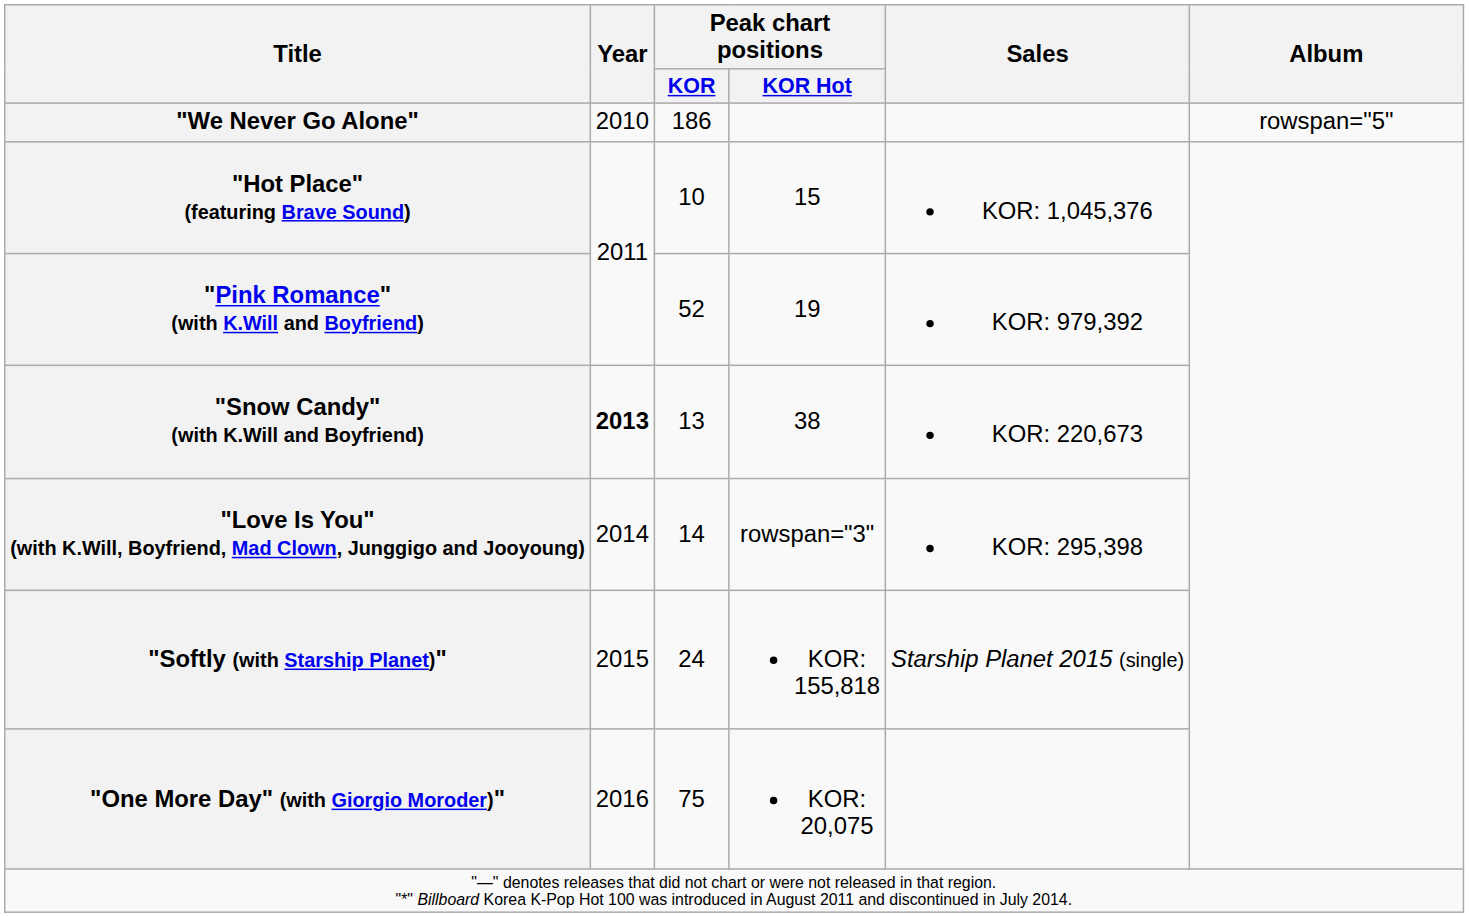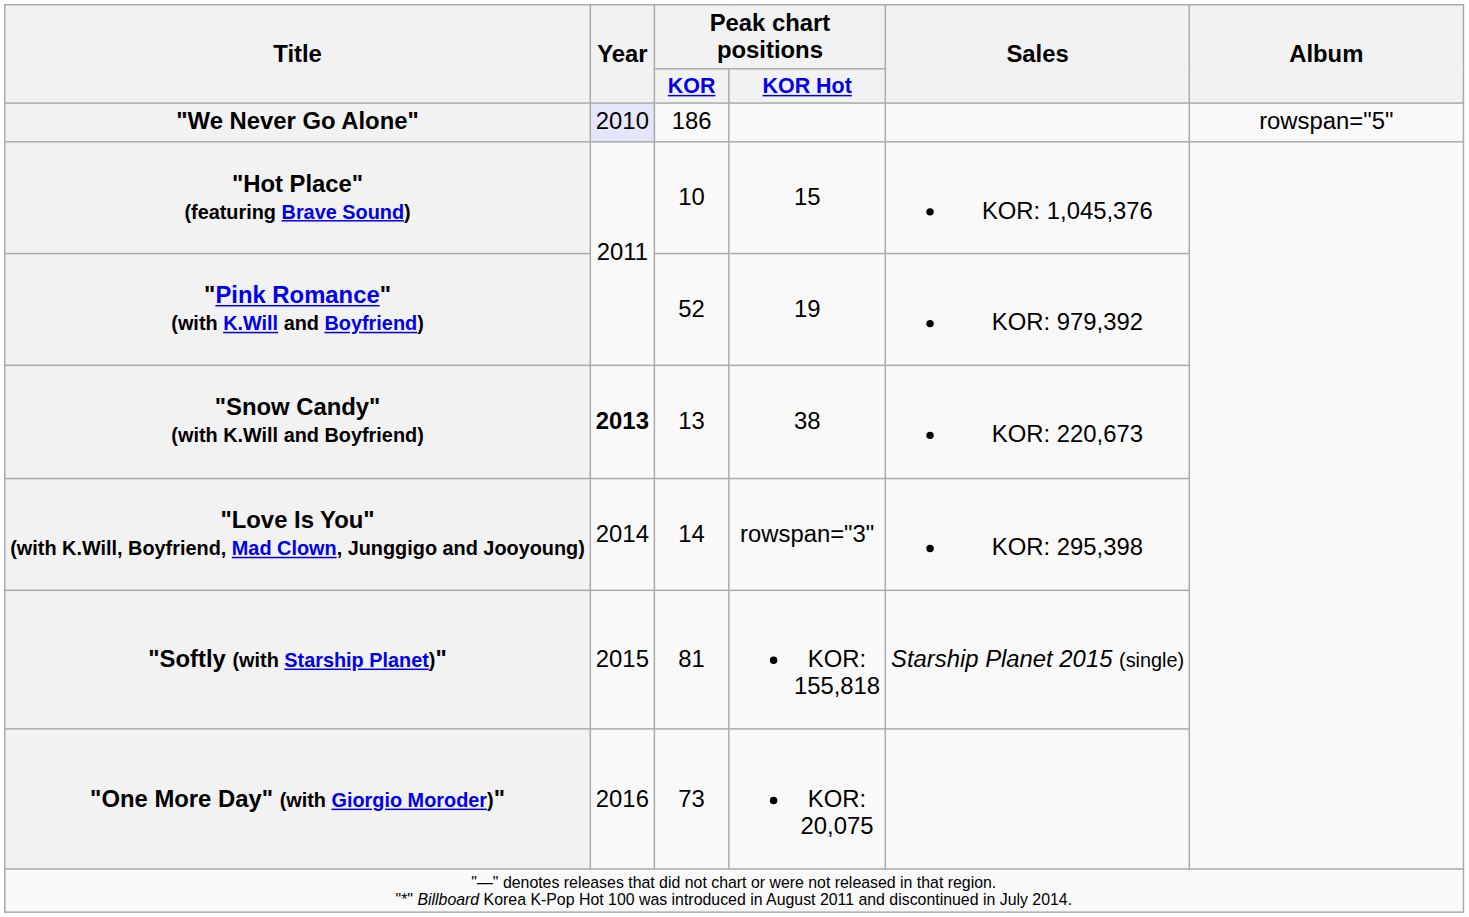(622, 121) no background -> (622, 121) lavender background
(692, 659) 24 -> (692, 659) 81
(692, 798) 75 -> (692, 798) 73
